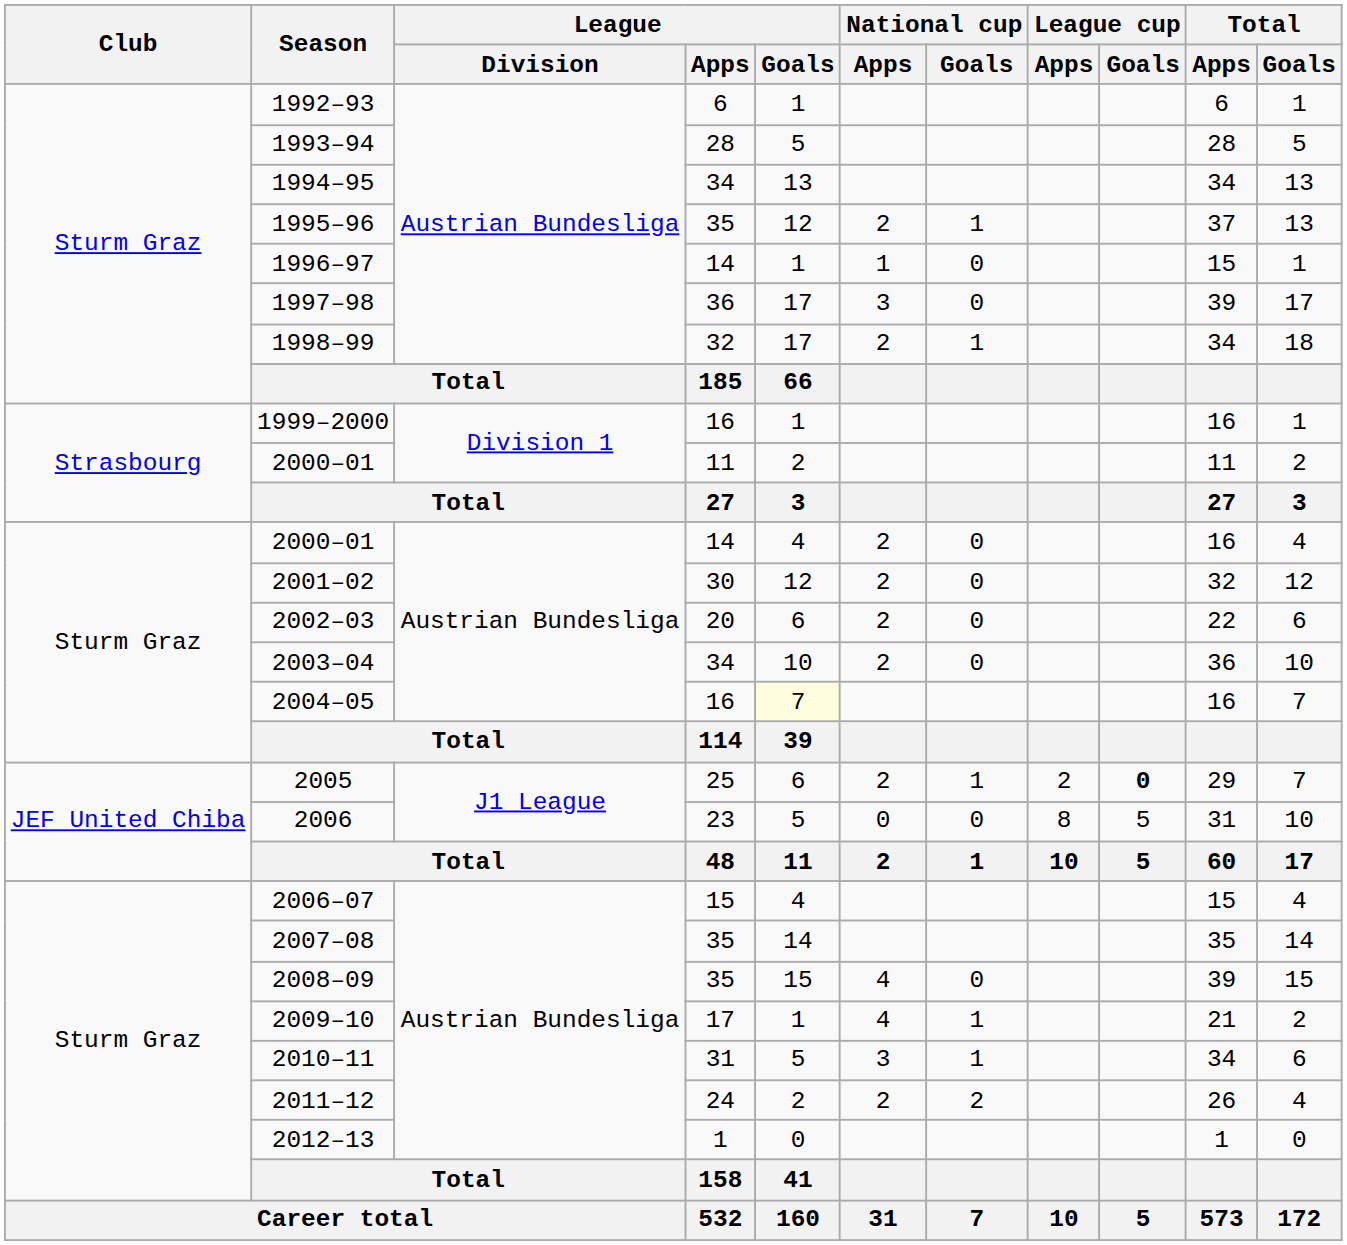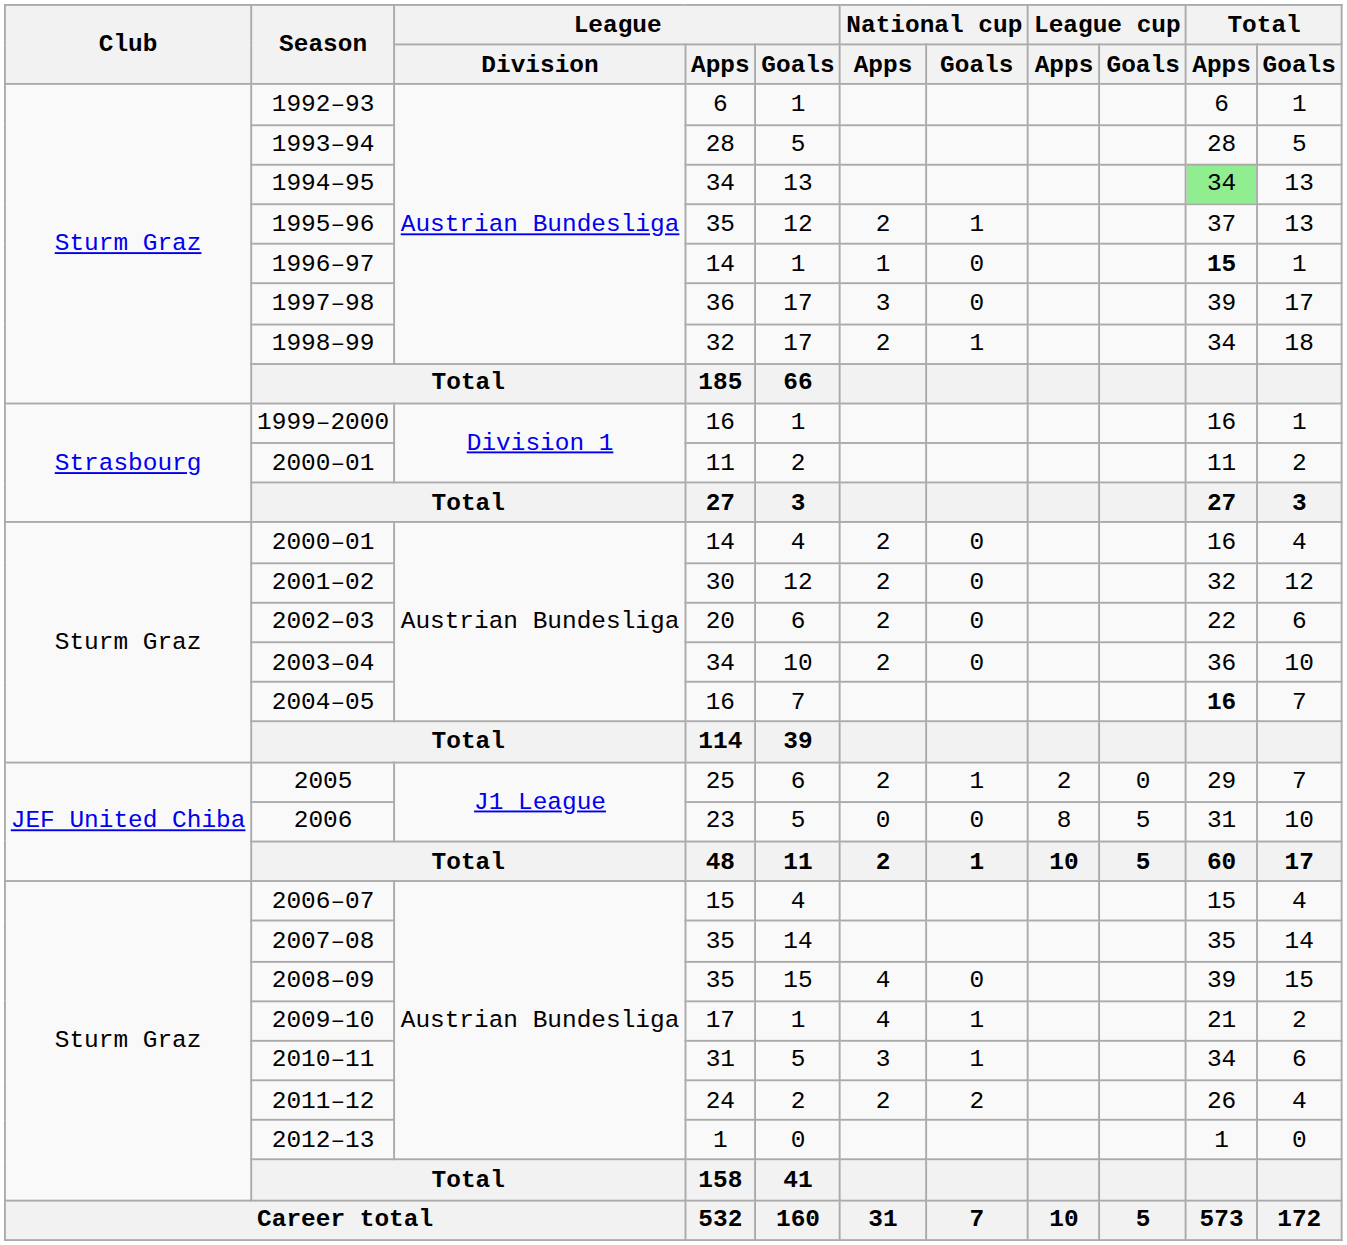(1222, 184) no background -> (1222, 184) lightgreen background
(1222, 264) normal -> (1222, 264) bold
(798, 702) lightyellow background -> (798, 702) no background
(1222, 702) normal -> (1222, 702) bold
(1143, 782) bold -> (1143, 782) normal
